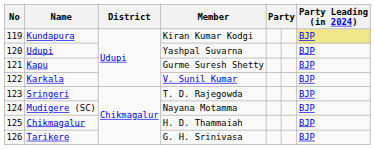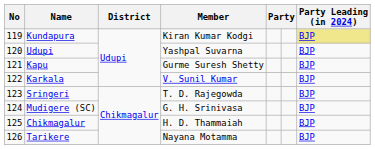(200, 108) Nayana Motamma -> (203, 108) G. H. Srinivasa
(203, 137) G. H. Srinivasa -> (200, 137) Nayana Motamma
